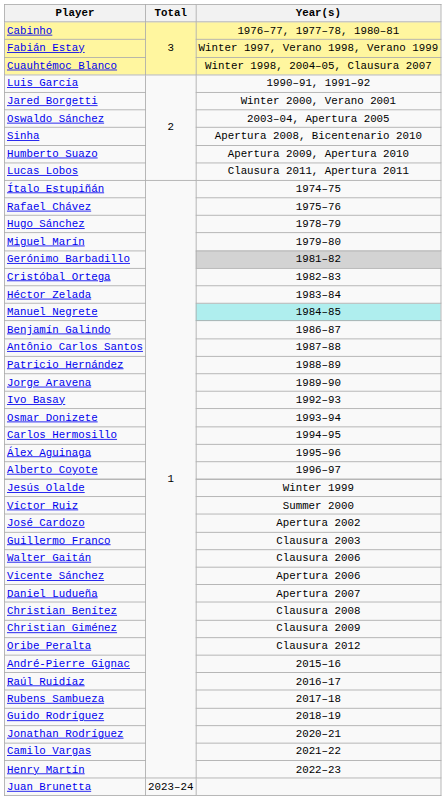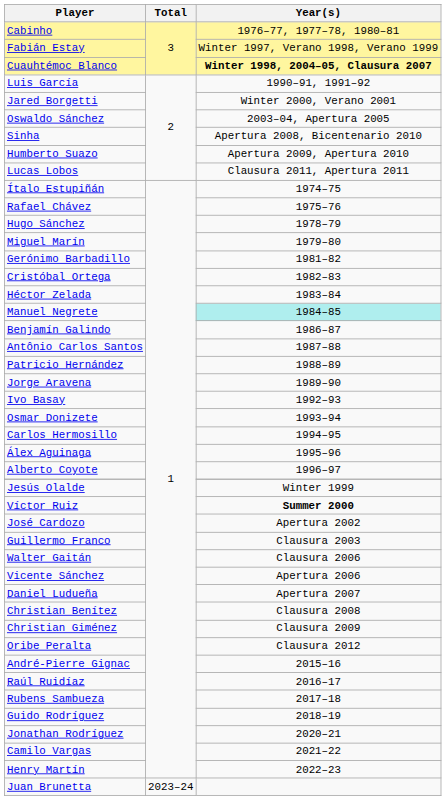(318, 66) normal -> (318, 66) bold
(318, 259) lightgrey background -> (318, 259) no background
(318, 506) normal -> (318, 506) bold
